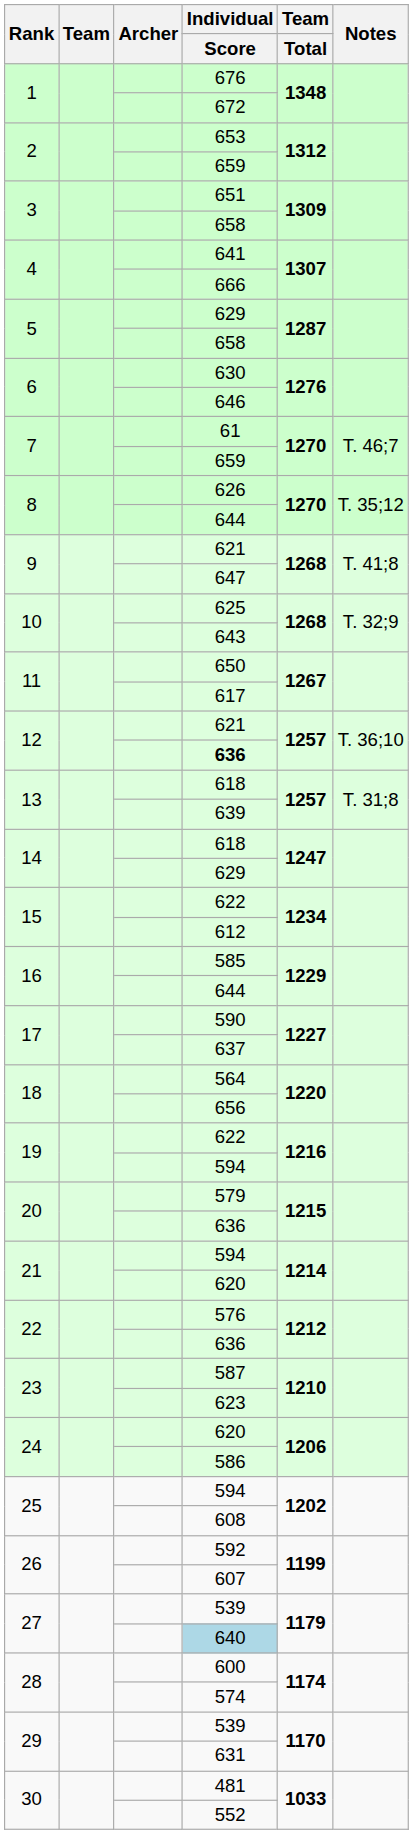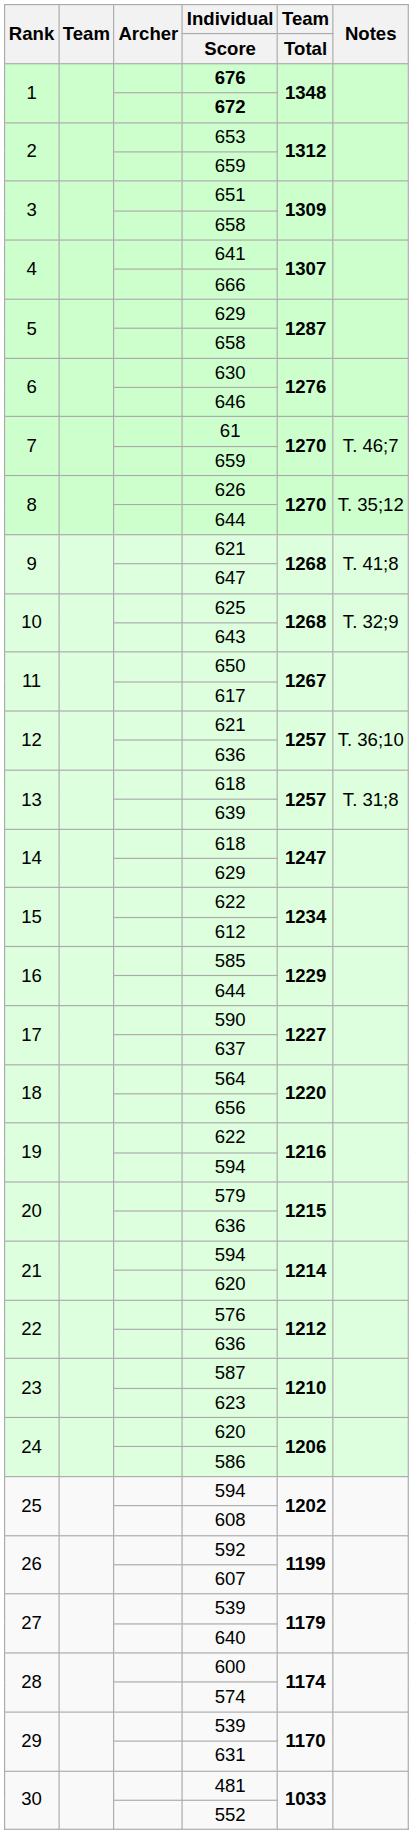(230, 78) normal -> (230, 78) bold
(230, 107) normal -> (230, 107) bold
(230, 755) bold -> (230, 755) normal
(230, 1638) lightblue background -> (230, 1638) no background
